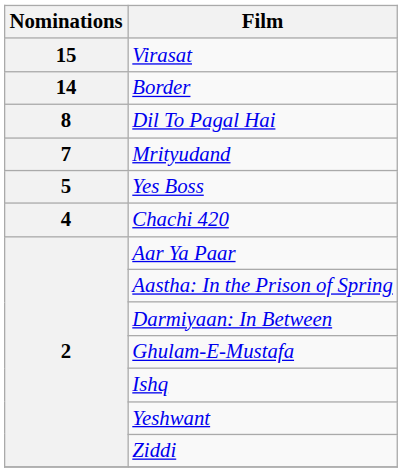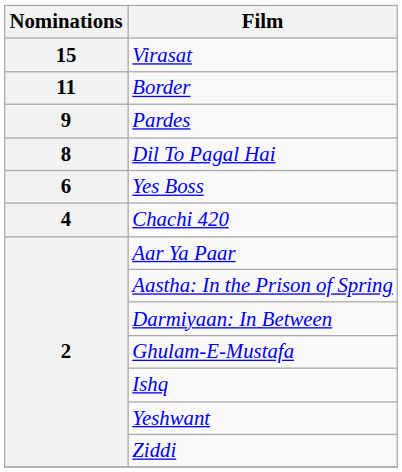(66, 87) 14 -> (66, 87) 11
+ row: (161, 120)
- row: (181, 153)
(66, 186) 5 -> (66, 186) 6
